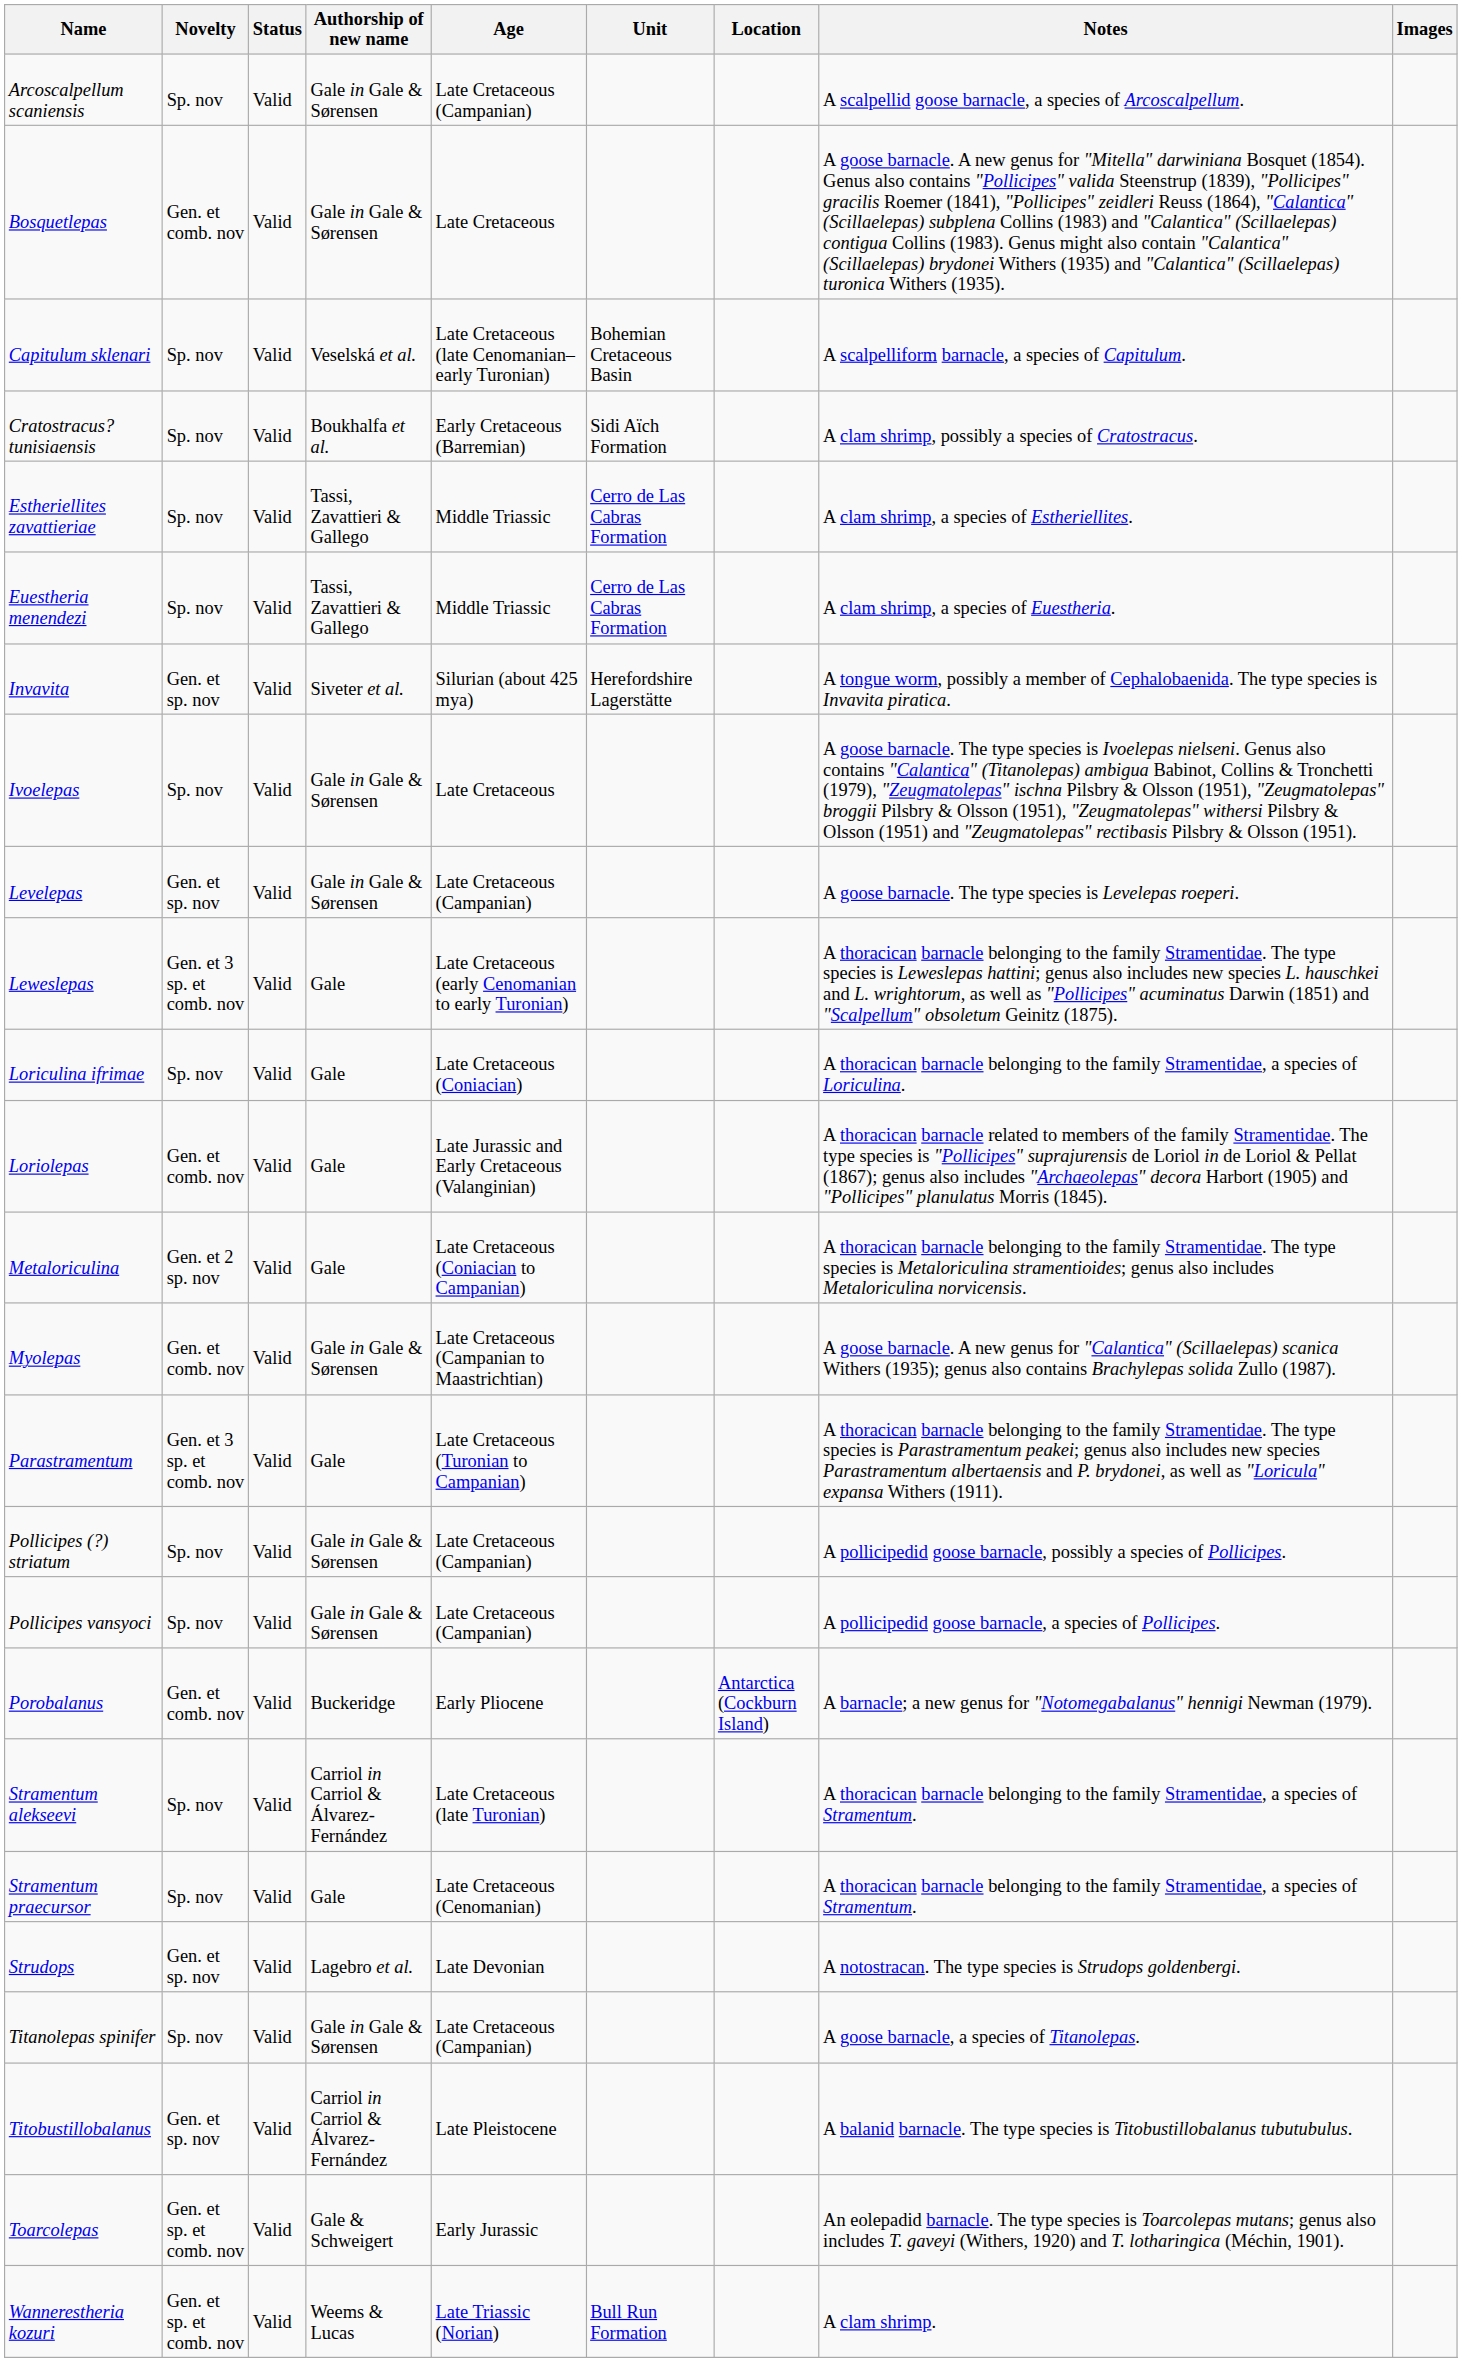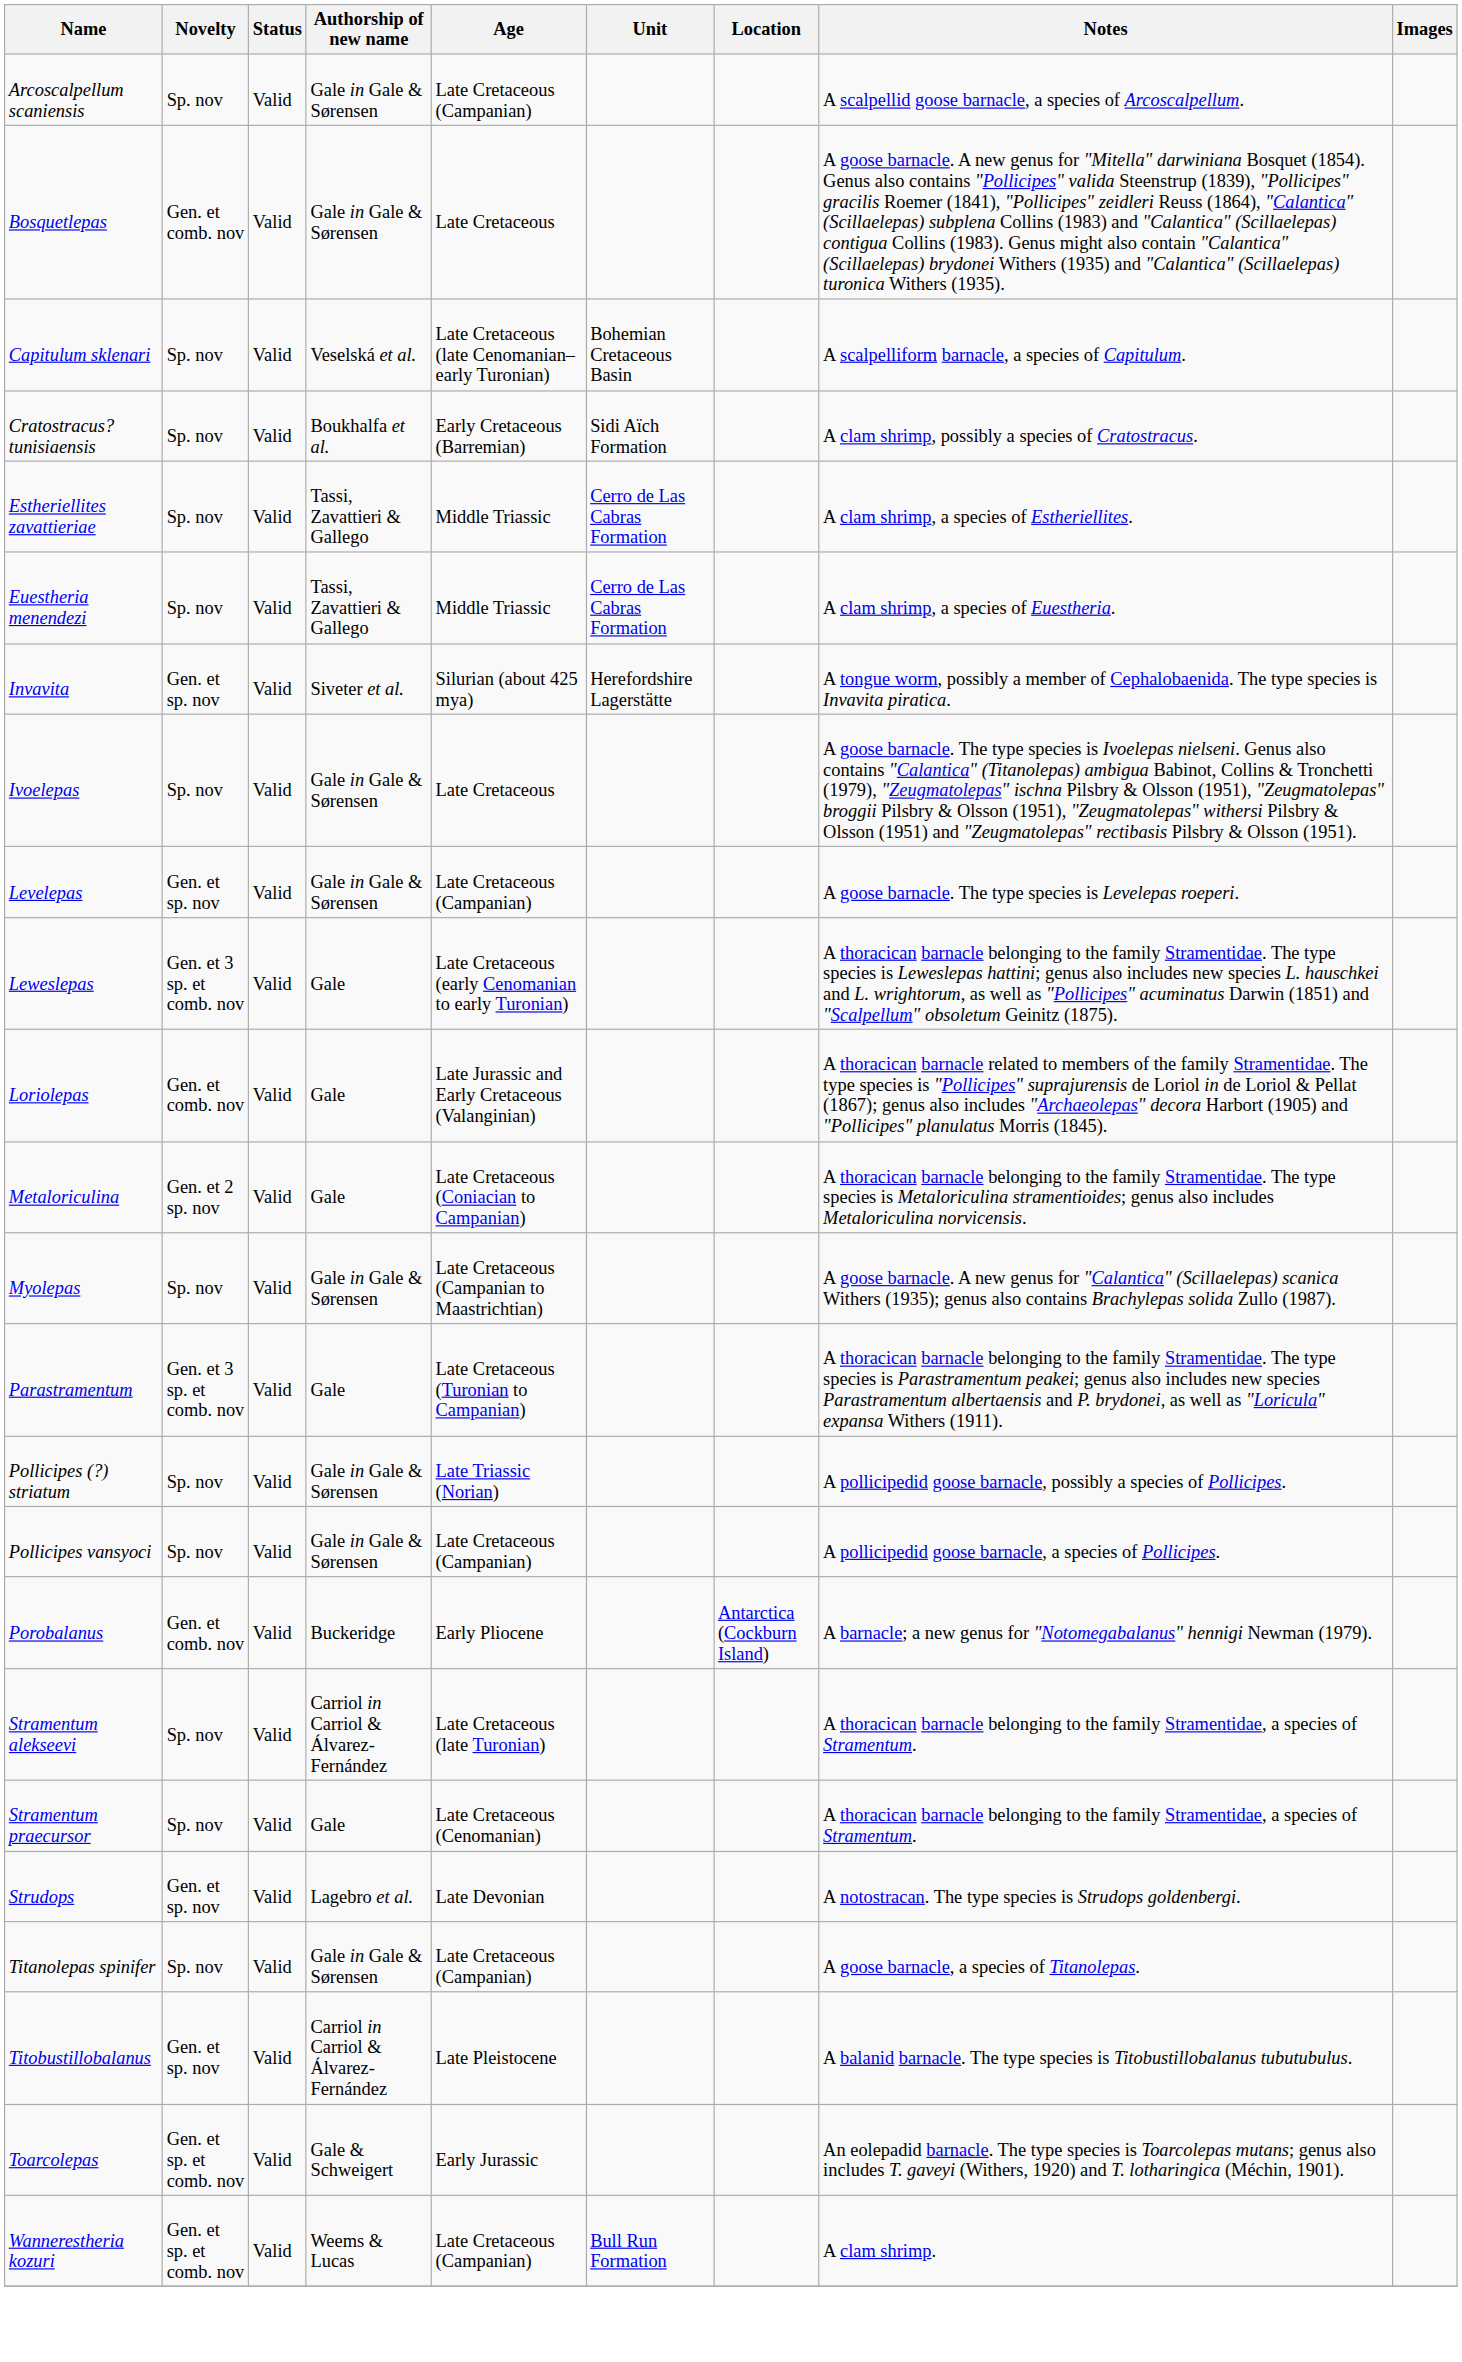- row: (77, 1074)
(205, 1359) Gen. et comb. nov -> (195, 1288) Sp. nov
(495, 1552) Late Cretaceous (Campanian) -> (483, 1481) Late Triassic (Norian)
(483, 2321) Late Triassic (Norian) -> (495, 2251) Late Cretaceous (Campanian)
